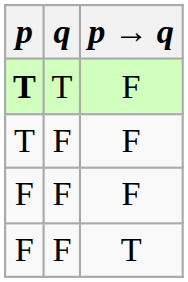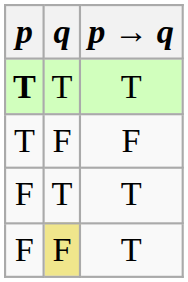(131, 85) F -> (131, 85) T
(62, 194) F -> (62, 194) T
(131, 194) F -> (131, 194) T
(62, 248) no background -> (62, 248) khaki background
